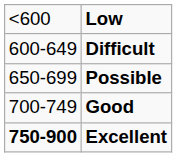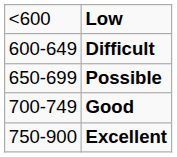(43, 136) bold -> (43, 136) normal
